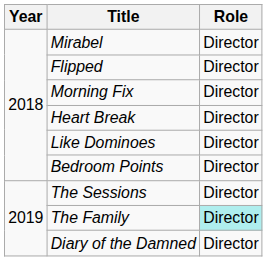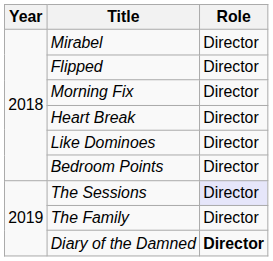(231, 192) no background -> (231, 192) lavender background
(231, 218) paleturquoise background -> (231, 218) no background
(231, 243) normal -> (234, 243) bold
